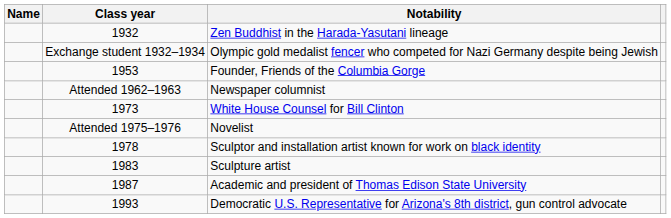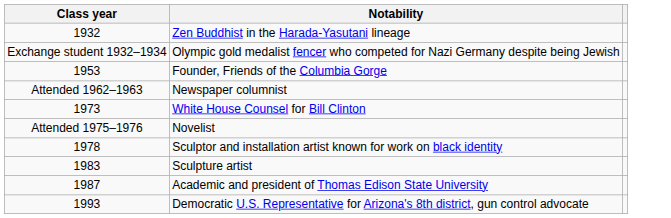- column: (23, 14)
